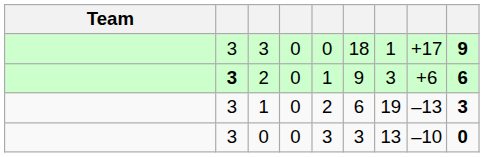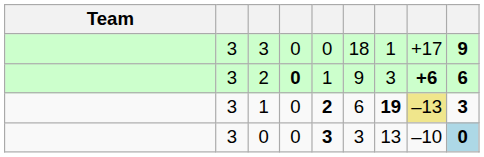(232, 78) bold -> (232, 78) normal
(296, 78) normal -> (296, 78) bold
(427, 78) normal -> (427, 78) bold
(327, 107) normal -> (327, 107) bold
(391, 107) normal -> (391, 107) bold
(427, 107) no background -> (427, 107) khaki background
(327, 136) normal -> (327, 136) bold
(463, 136) no background -> (463, 136) lightblue background
